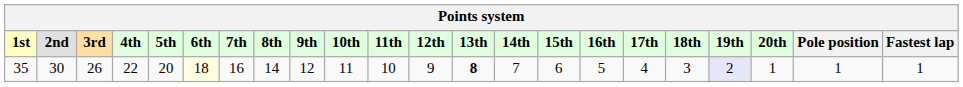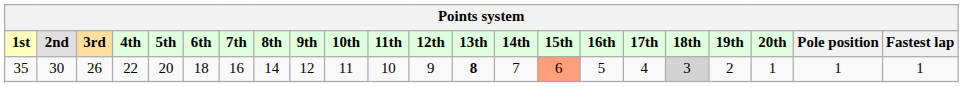(201, 68) lightyellow background -> (201, 68) no background
(559, 68) no background -> (559, 68) lightsalmon background
(687, 68) no background -> (687, 68) lightgrey background
(730, 68) lavender background -> (730, 68) no background
